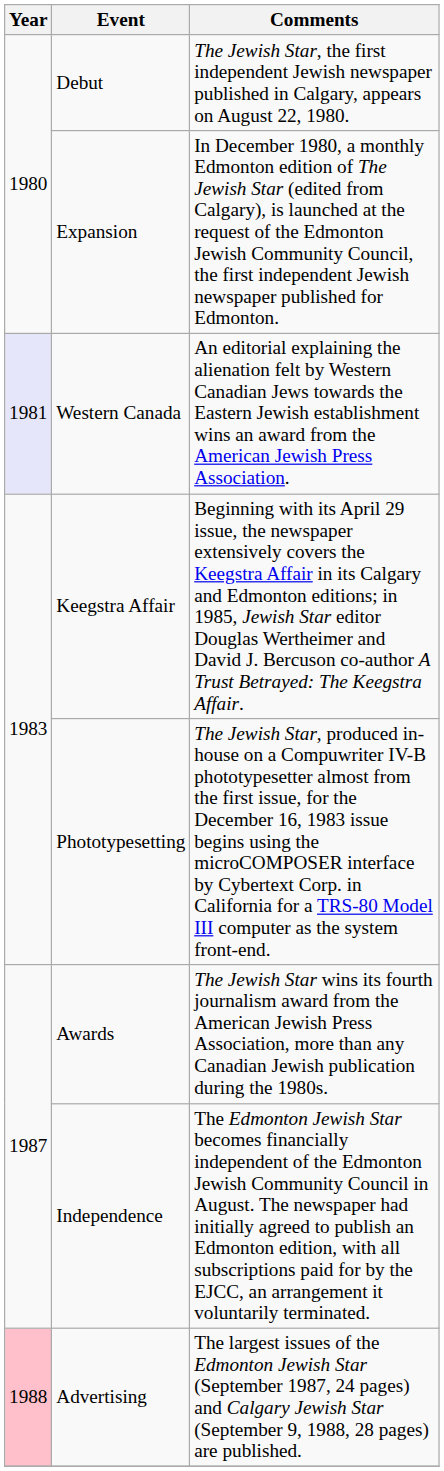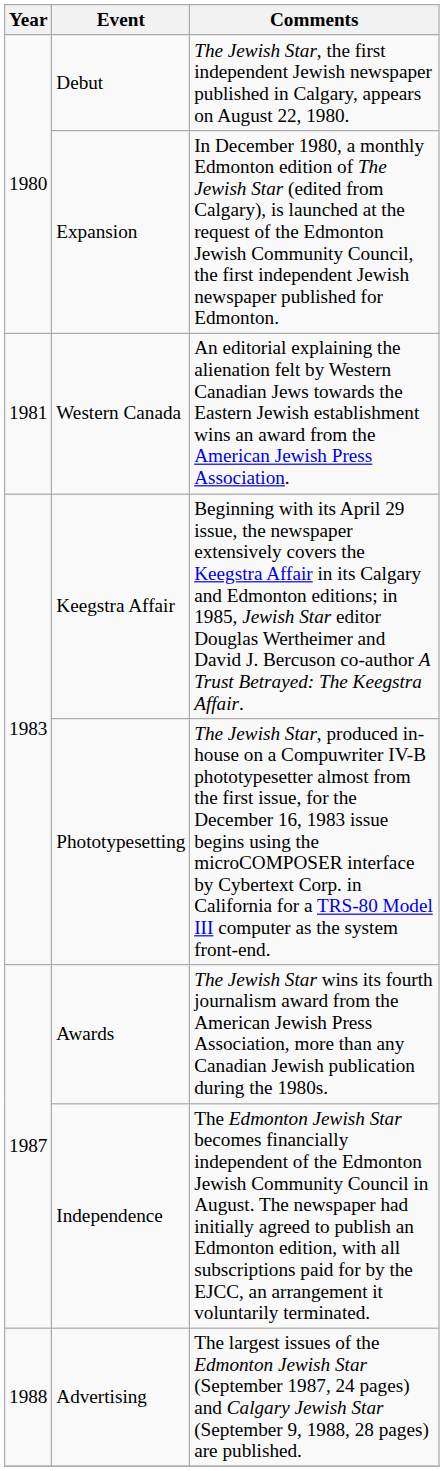(28, 413) lavender background -> (28, 413) no background
(28, 1397) pink background -> (28, 1397) no background
